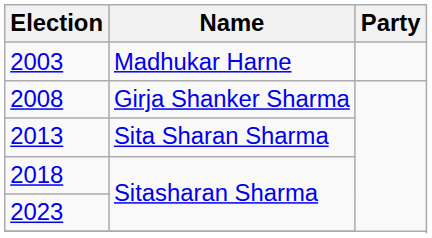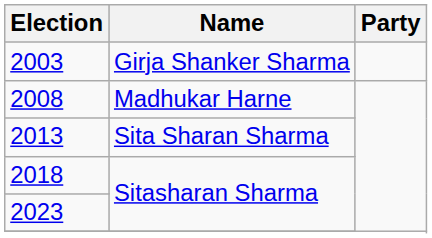(203, 61) Madhukar Harne -> (232, 61) Girja Shanker Sharma
(232, 99) Girja Shanker Sharma -> (203, 99) Madhukar Harne
